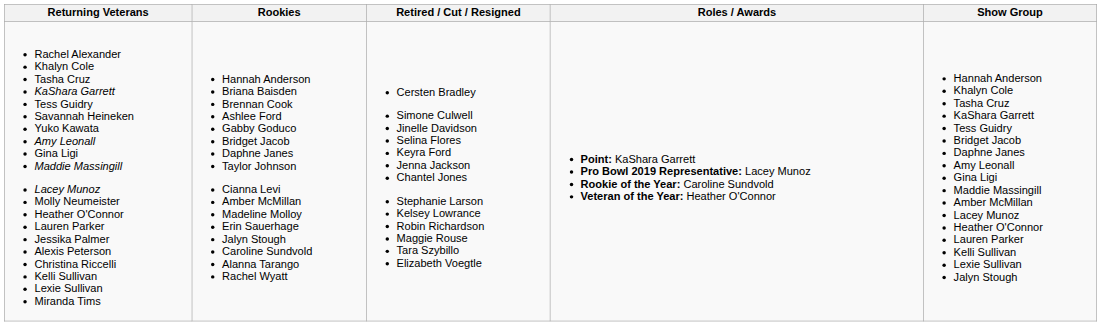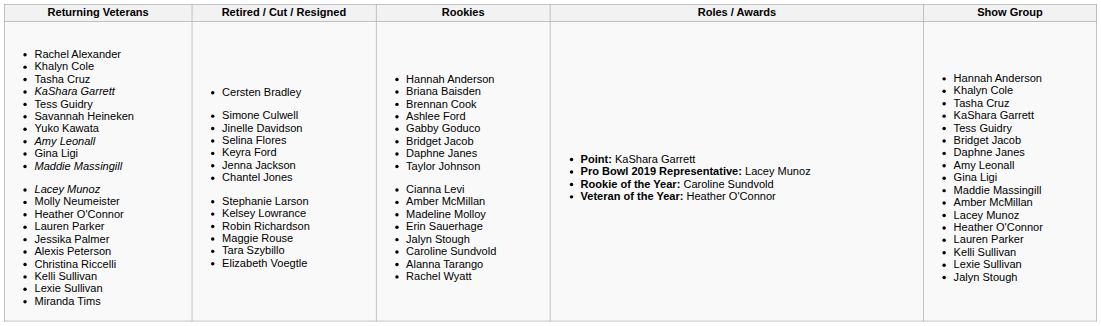columns swapped: (279, 13) <-> (458, 13)
